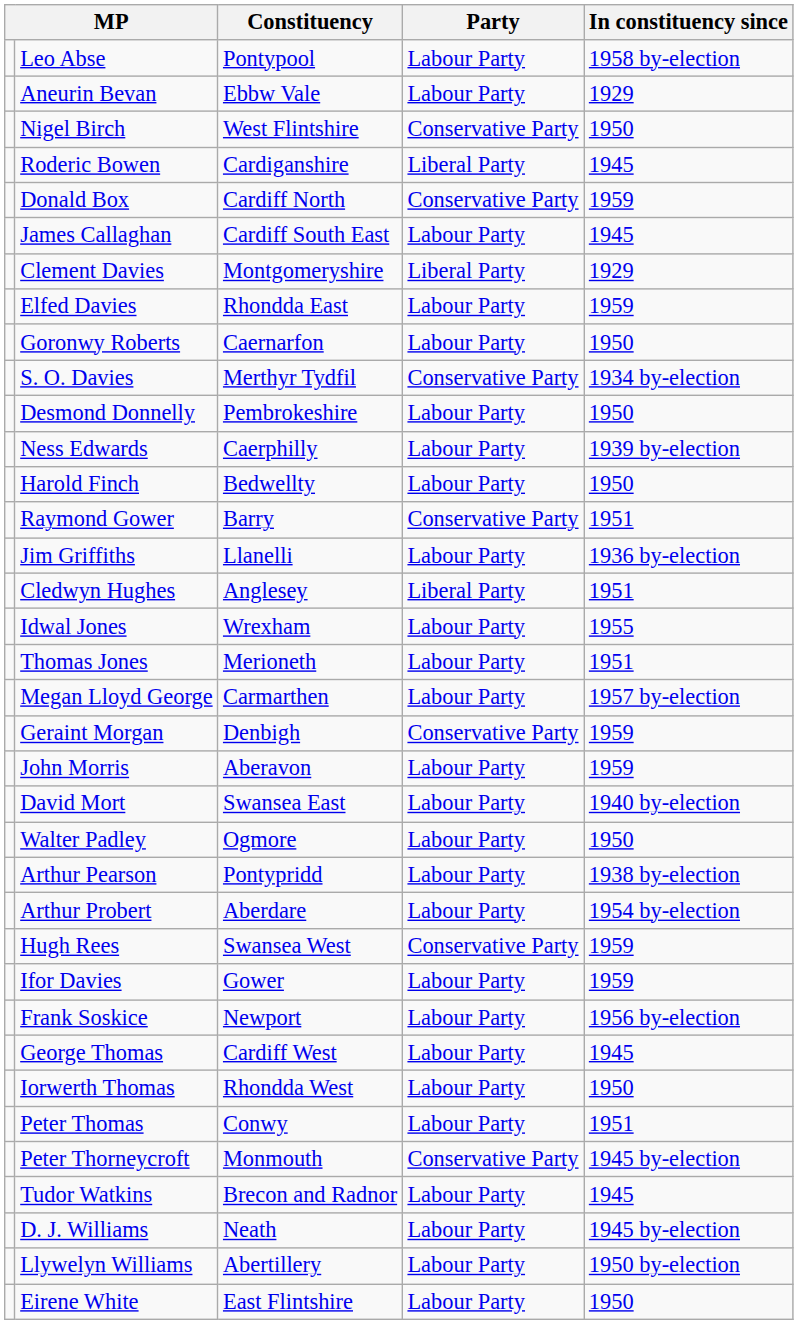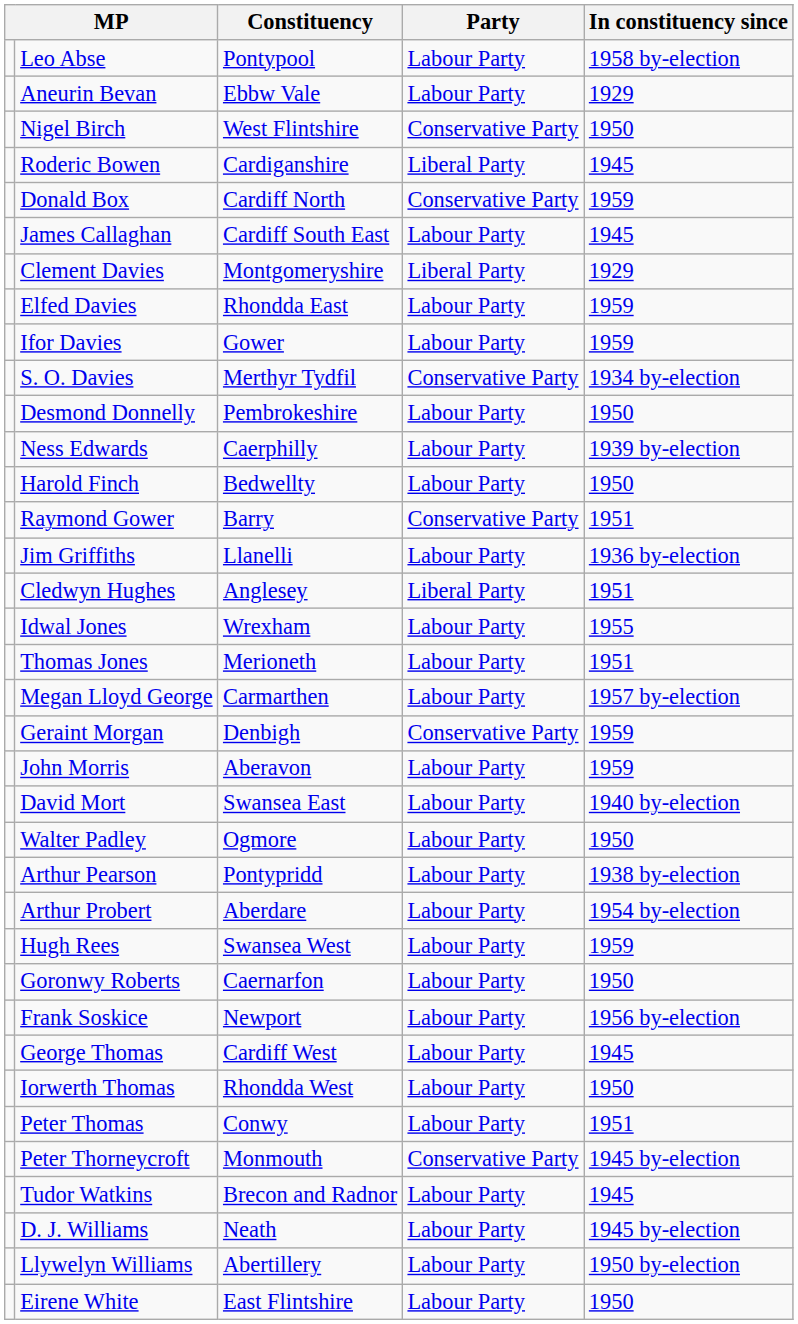rows swapped: (71, 981) <-> (100, 341)
(493, 945) Conservative Party -> (466, 945) Labour Party
